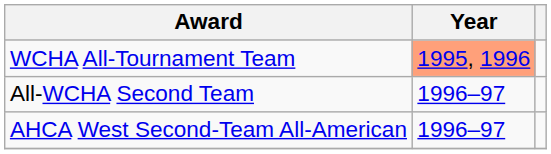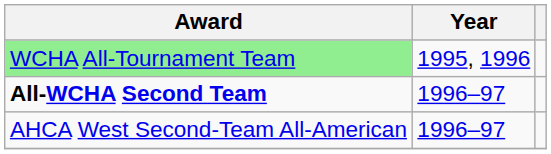(153, 58) no background -> (153, 58) lightgreen background
(474, 58) lightsalmon background -> (474, 58) no background
(132, 93) normal -> (138, 93) bold
